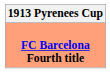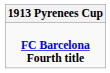(55, 51) lightsalmon background -> (55, 51) no background
